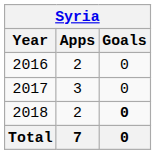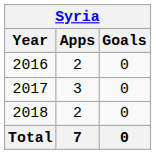(125, 113) bold -> (125, 113) normal
